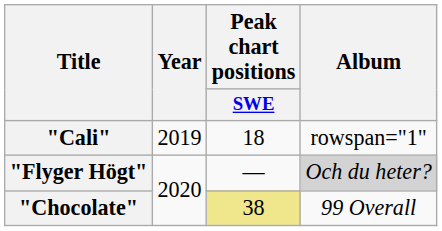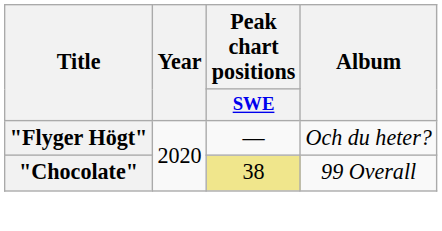- row: (79, 137)
(369, 172) lightgrey background -> (369, 137) no background
